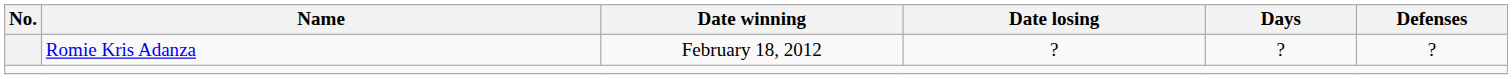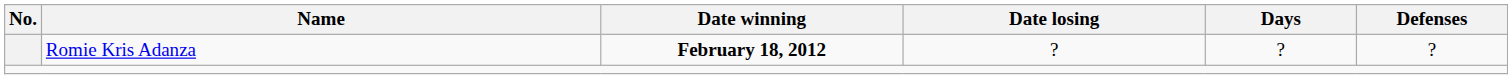(752, 49) normal -> (752, 49) bold
